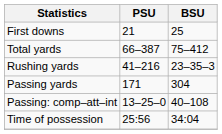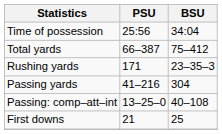rows swapped: (36, 31) <-> (55, 120)
(141, 66) 41–216 -> (132, 66) 171
(132, 84) 171 -> (141, 84) 41–216
